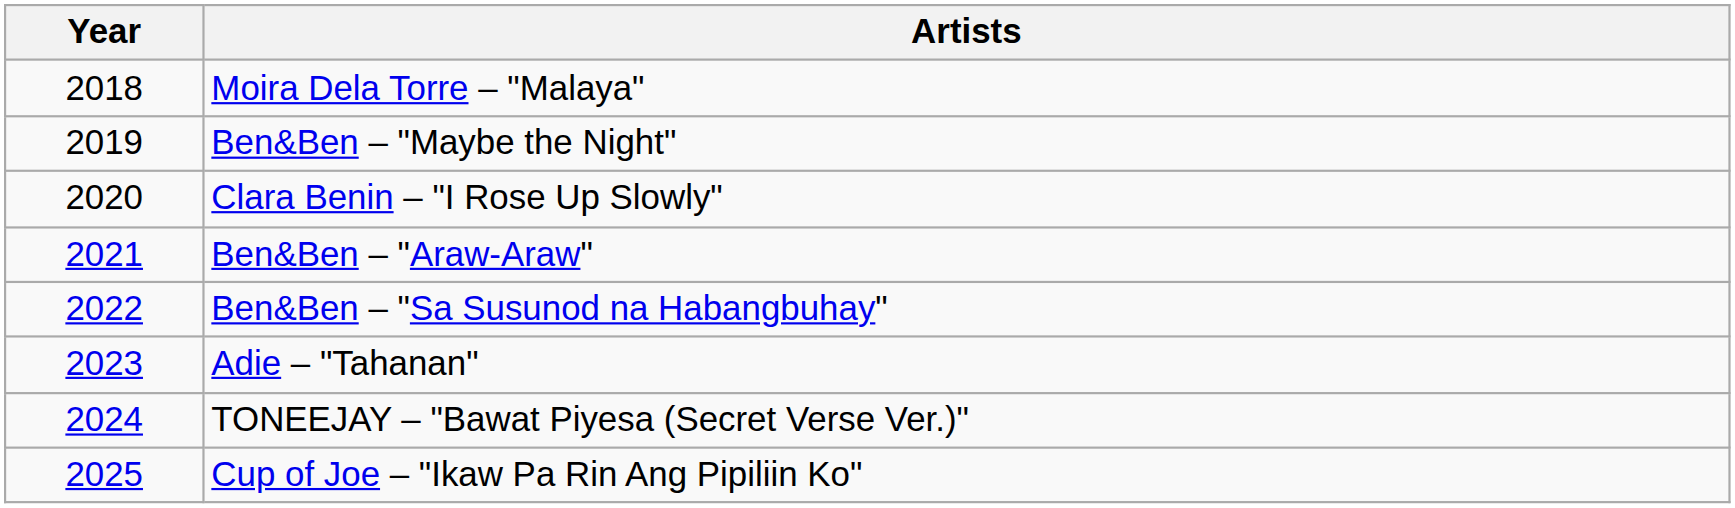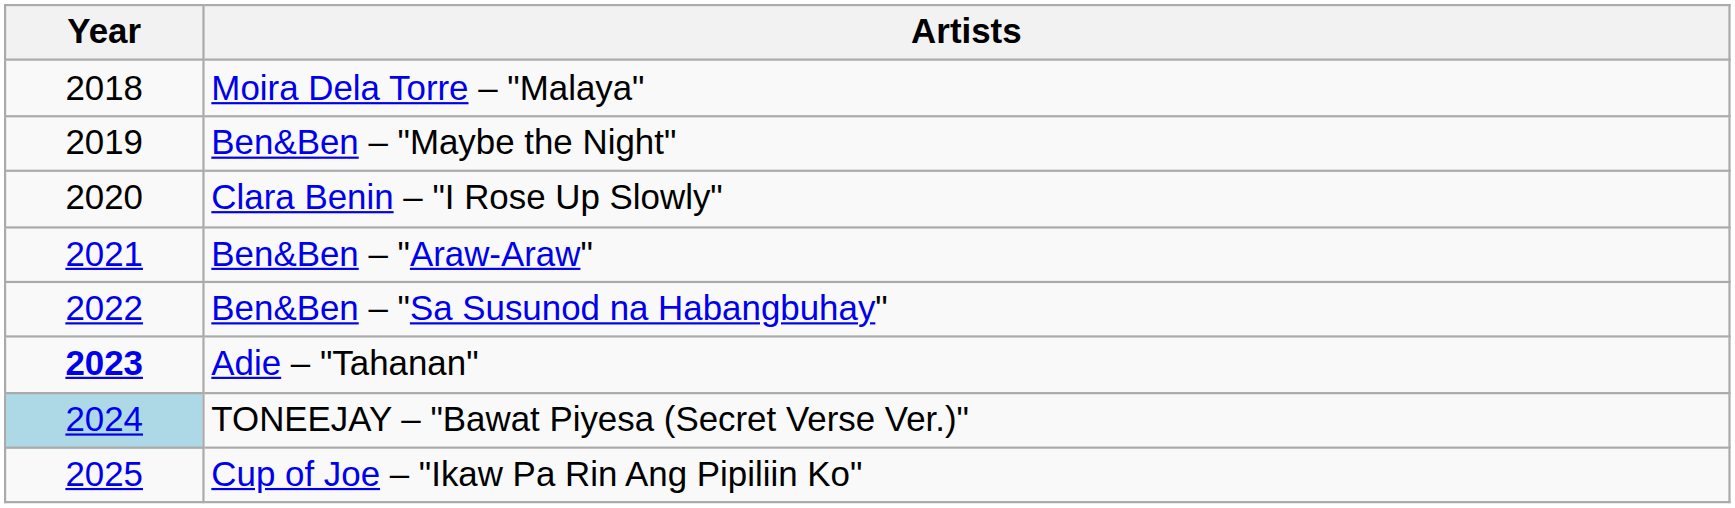(104, 364) normal -> (104, 364) bold
(104, 419) no background -> (104, 419) lightblue background
